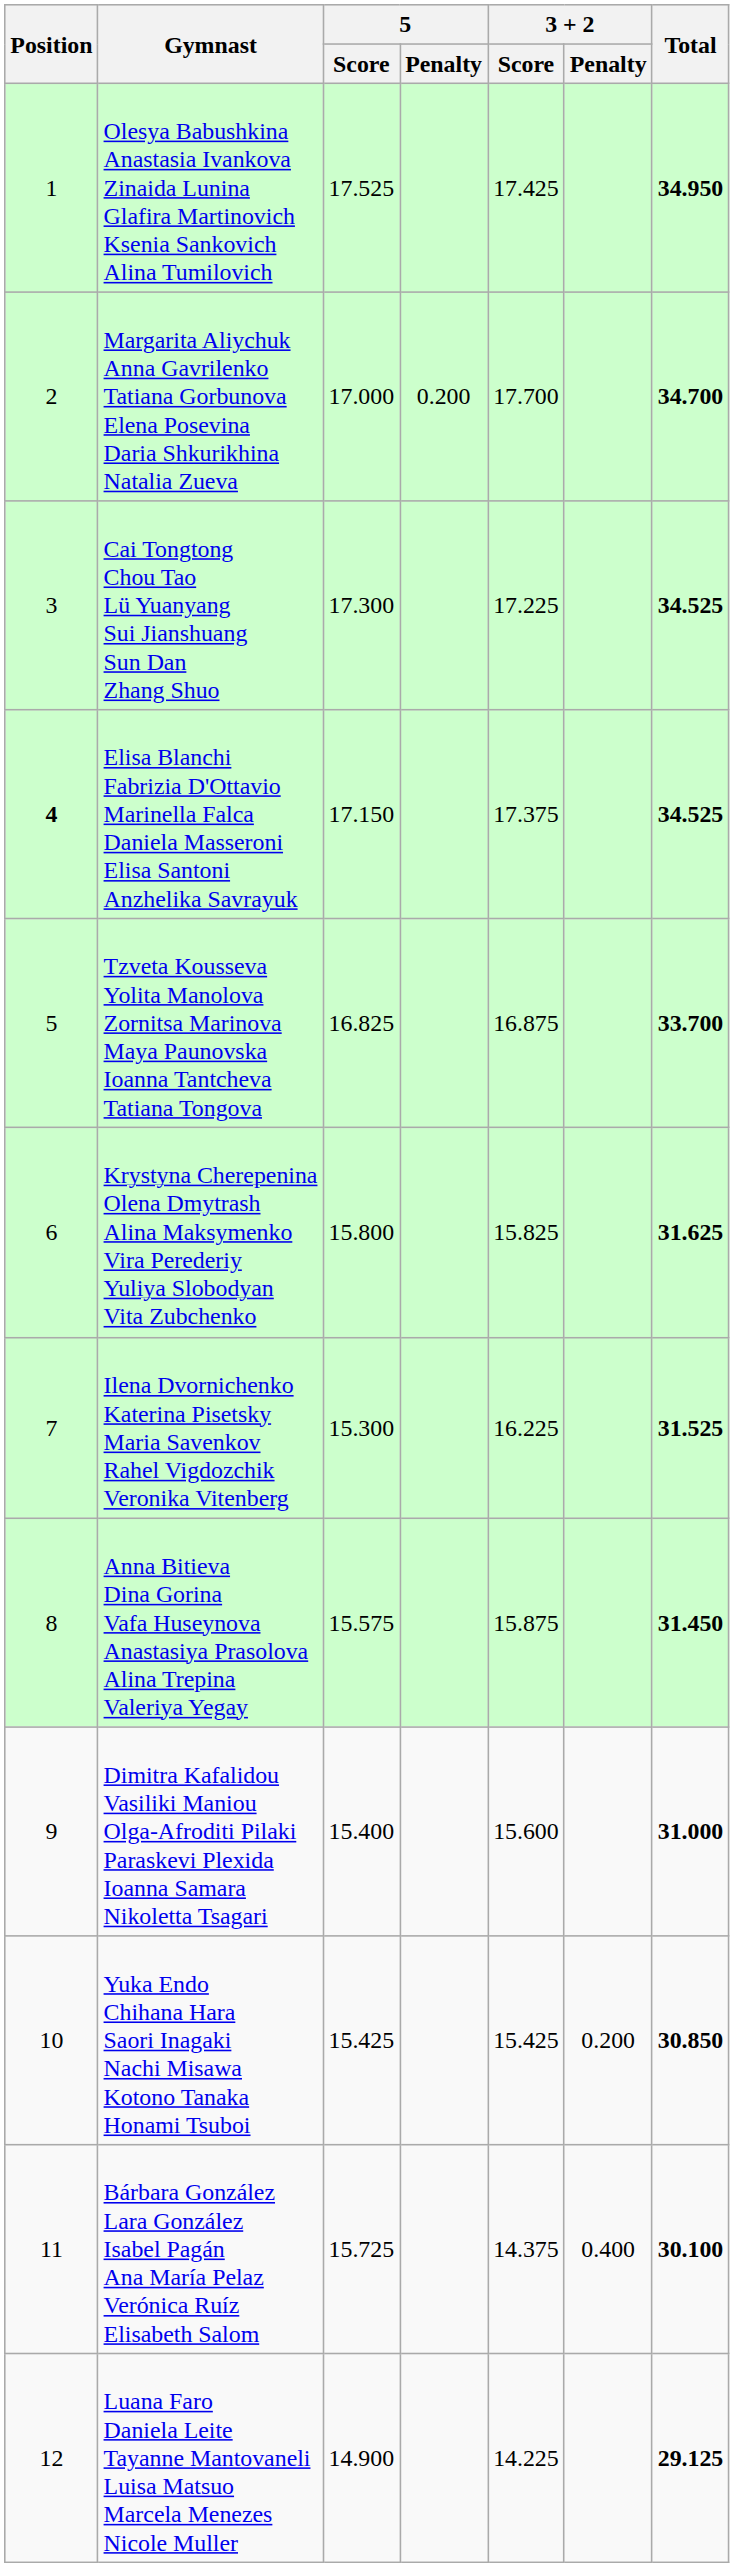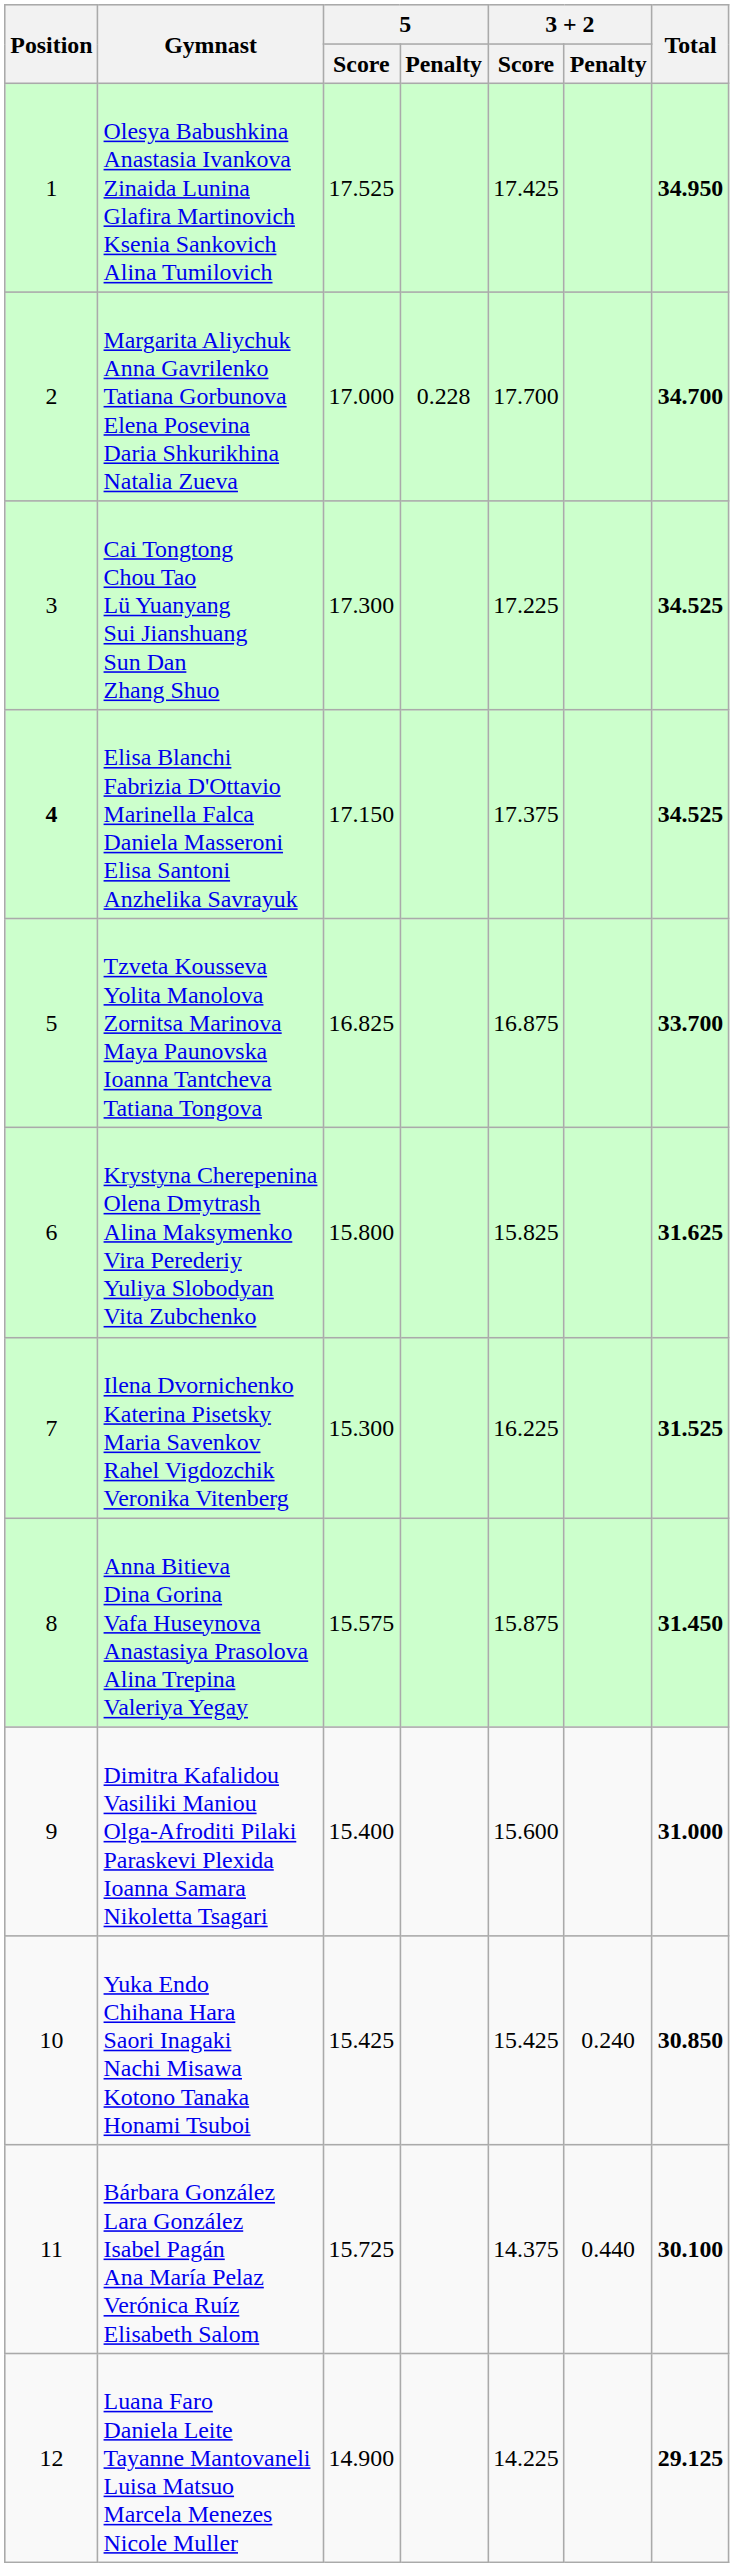(444, 396) 0.200 -> (444, 396) 0.228
(608, 2039) 0.200 -> (608, 2039) 0.240
(608, 2248) 0.400 -> (608, 2248) 0.440
